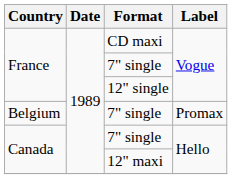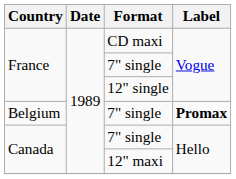(199, 112) normal -> (201, 112) bold
